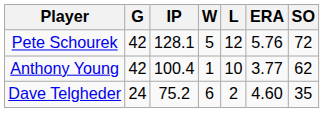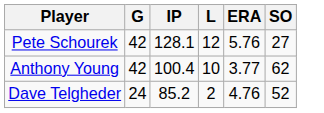- column: (210, 17)
(303, 42) 72 -> (281, 42) 27
(174, 94) 75.2 -> (174, 94) 85.2
(267, 94) 4.60 -> (244, 94) 4.76
(303, 94) 35 -> (281, 94) 52
